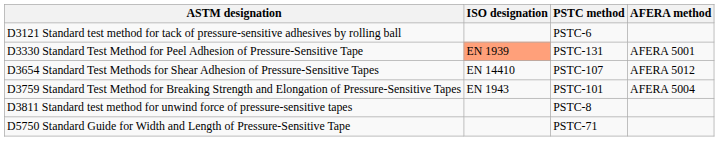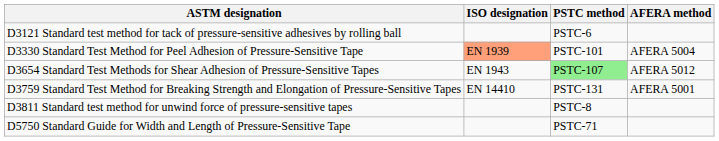(578, 51) PSTC-131 -> (578, 51) PSTC-101
(663, 51) AFERA 5001 -> (663, 51) AFERA 5004
(491, 70) EN 14410 -> (488, 70) EN 1943
(578, 70) no background -> (578, 70) lightgreen background
(488, 88) EN 1943 -> (491, 88) EN 14410
(578, 88) PSTC-101 -> (578, 88) PSTC-131
(663, 88) AFERA 5004 -> (663, 88) AFERA 5001
